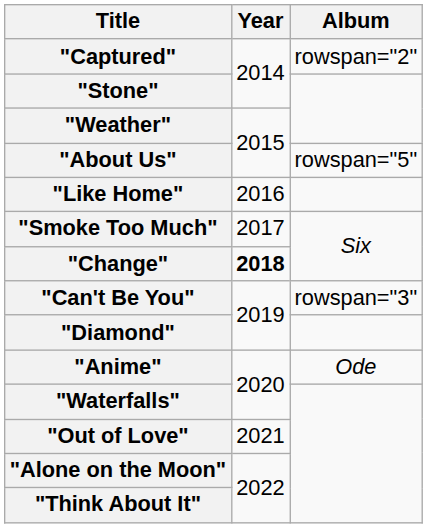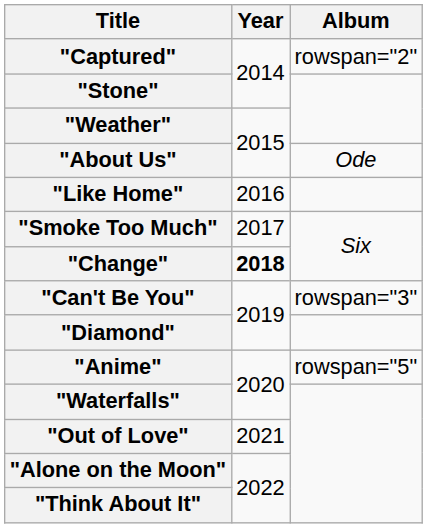(356, 159) rowspan="5" -> (356, 159) Ode
(356, 366) Ode -> (356, 366) rowspan="5"
